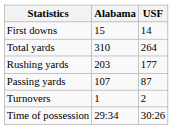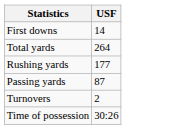- column: (115, 13)
